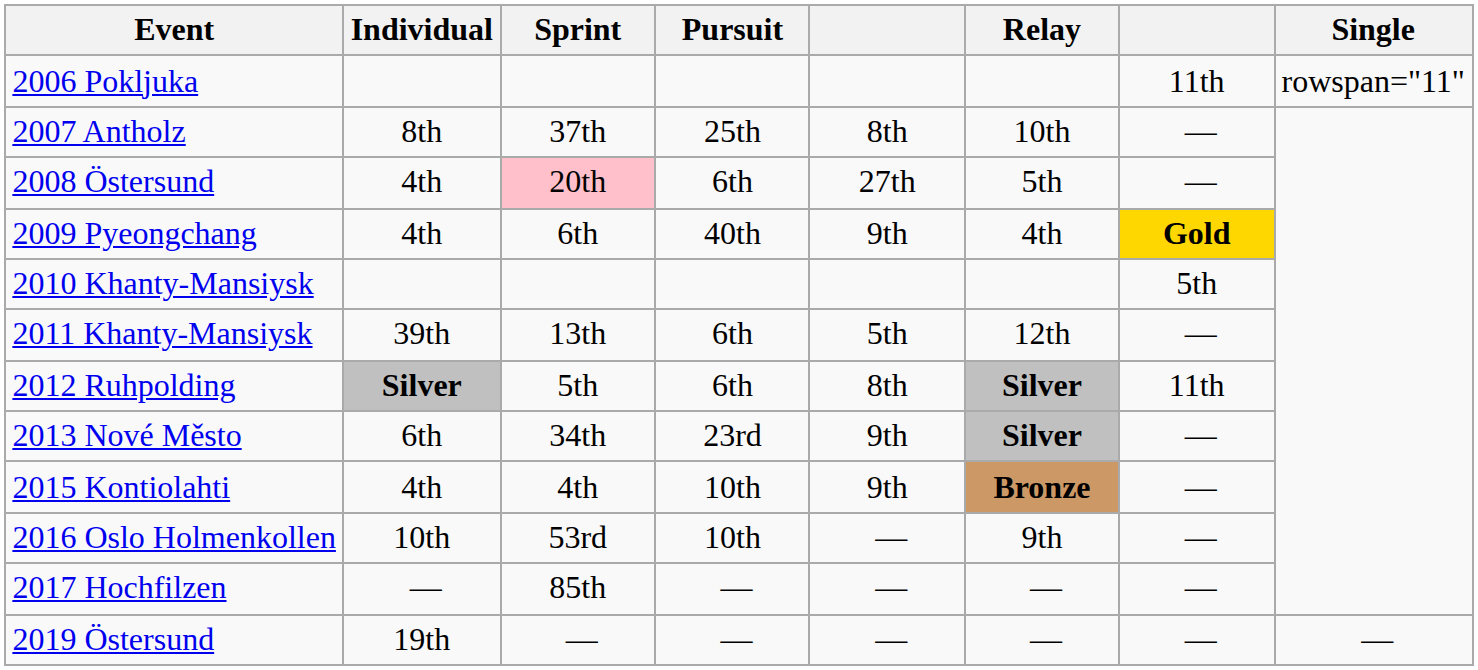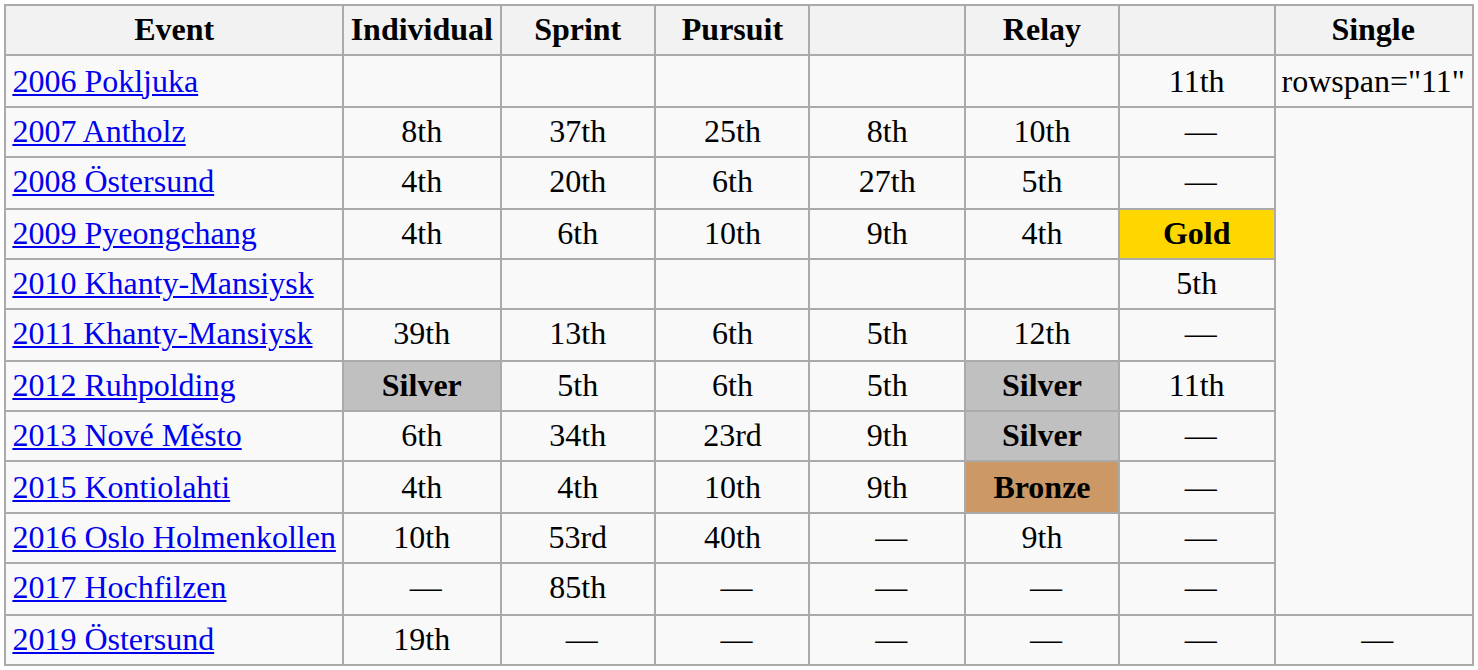(578, 182) pink background -> (578, 182) no background
(732, 232) 40th -> (732, 232) 10th
(887, 385) 8th -> (887, 385) 5th
(732, 537) 10th -> (732, 537) 40th
